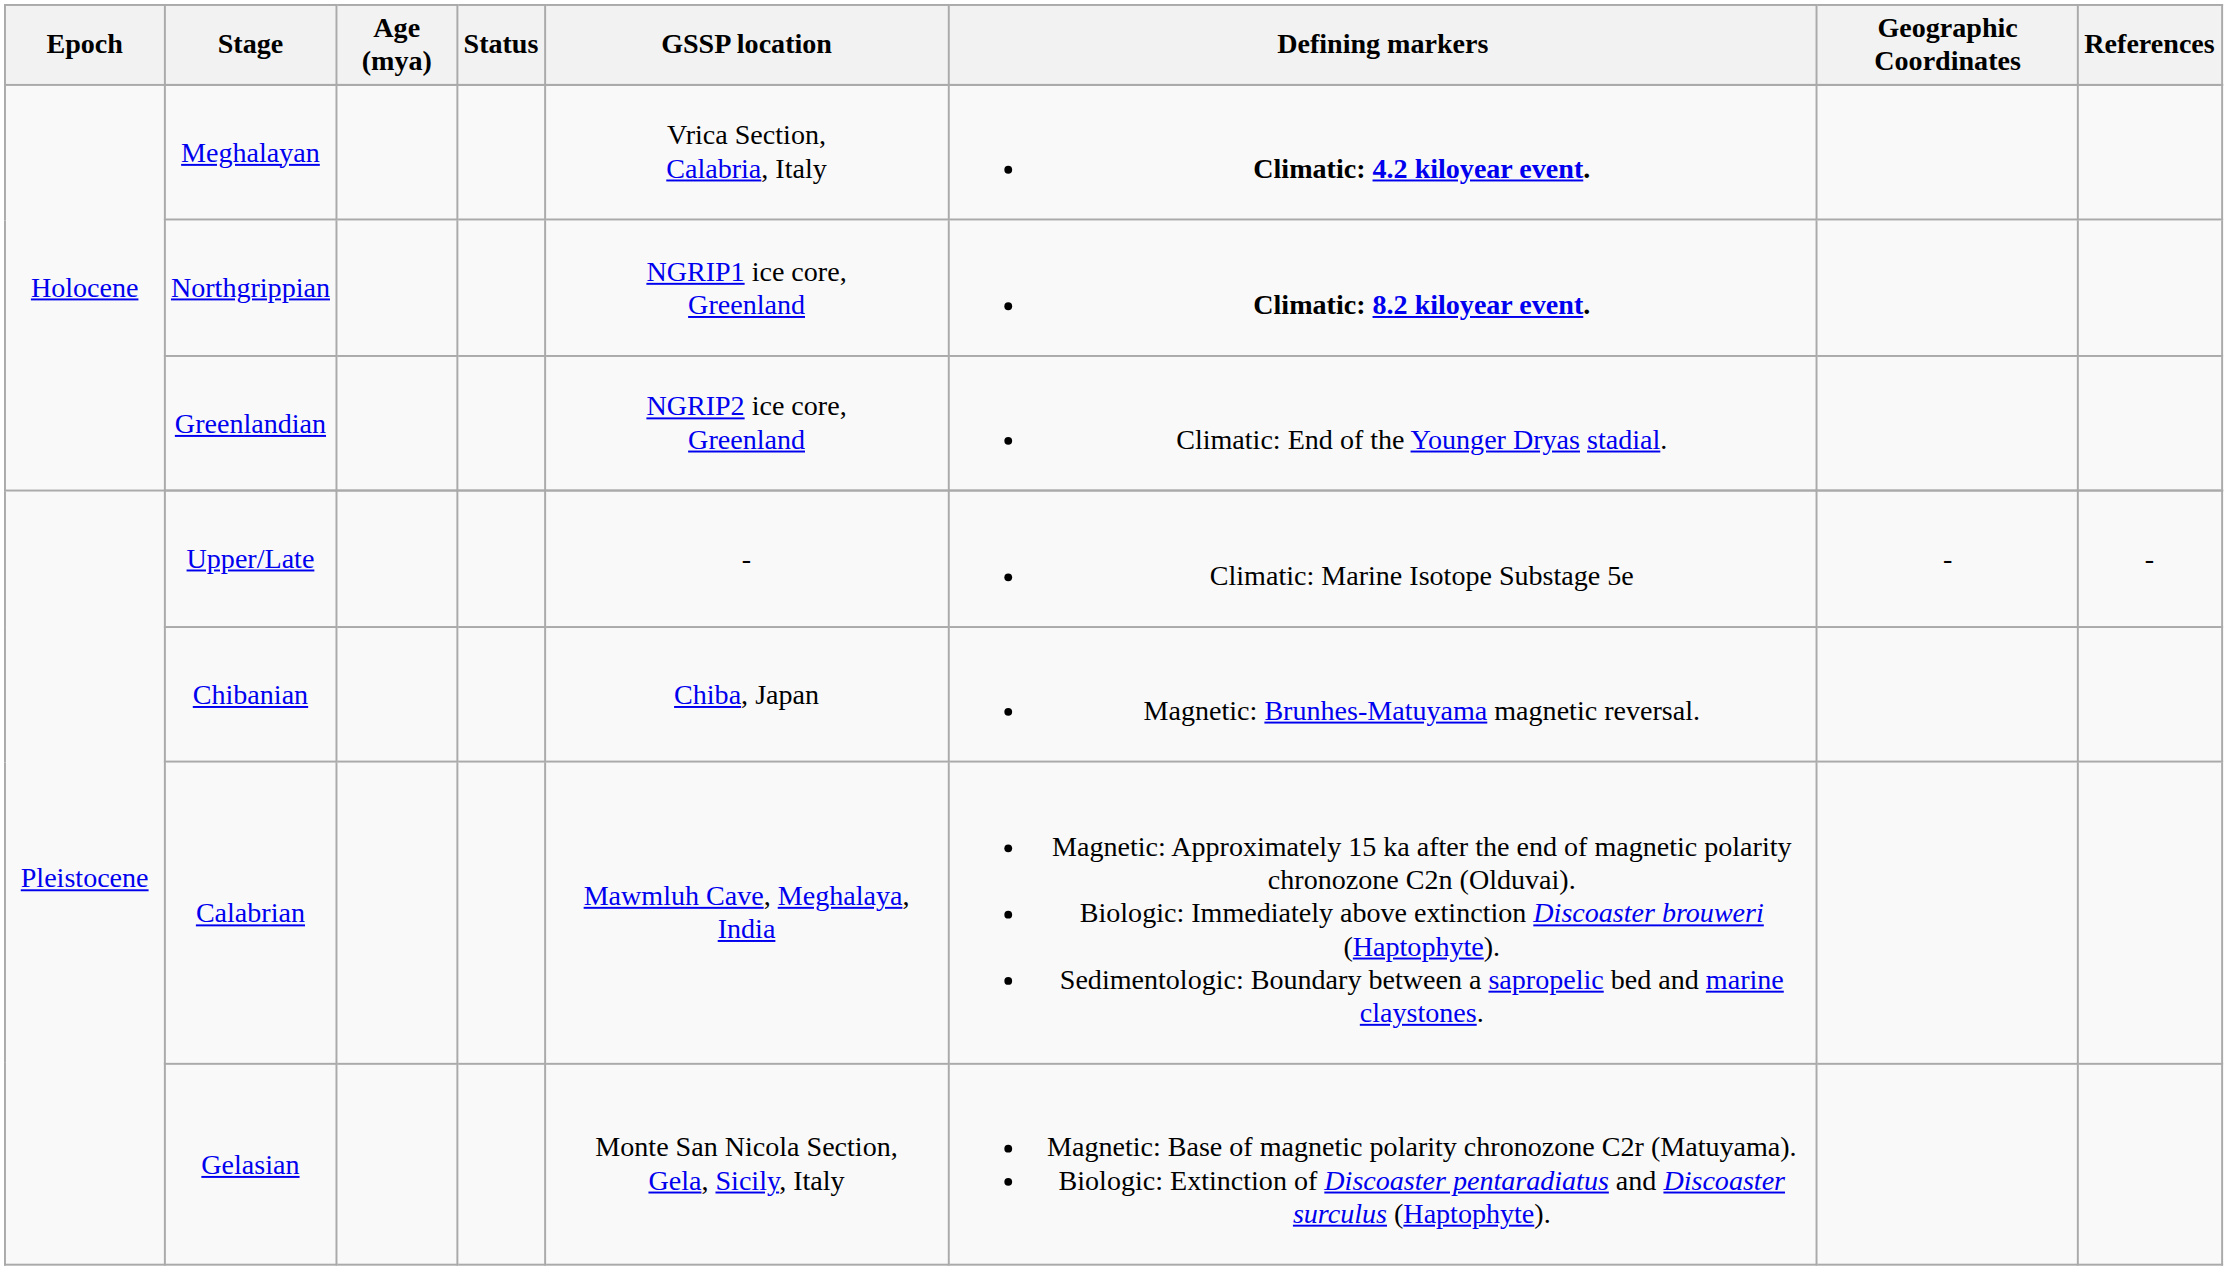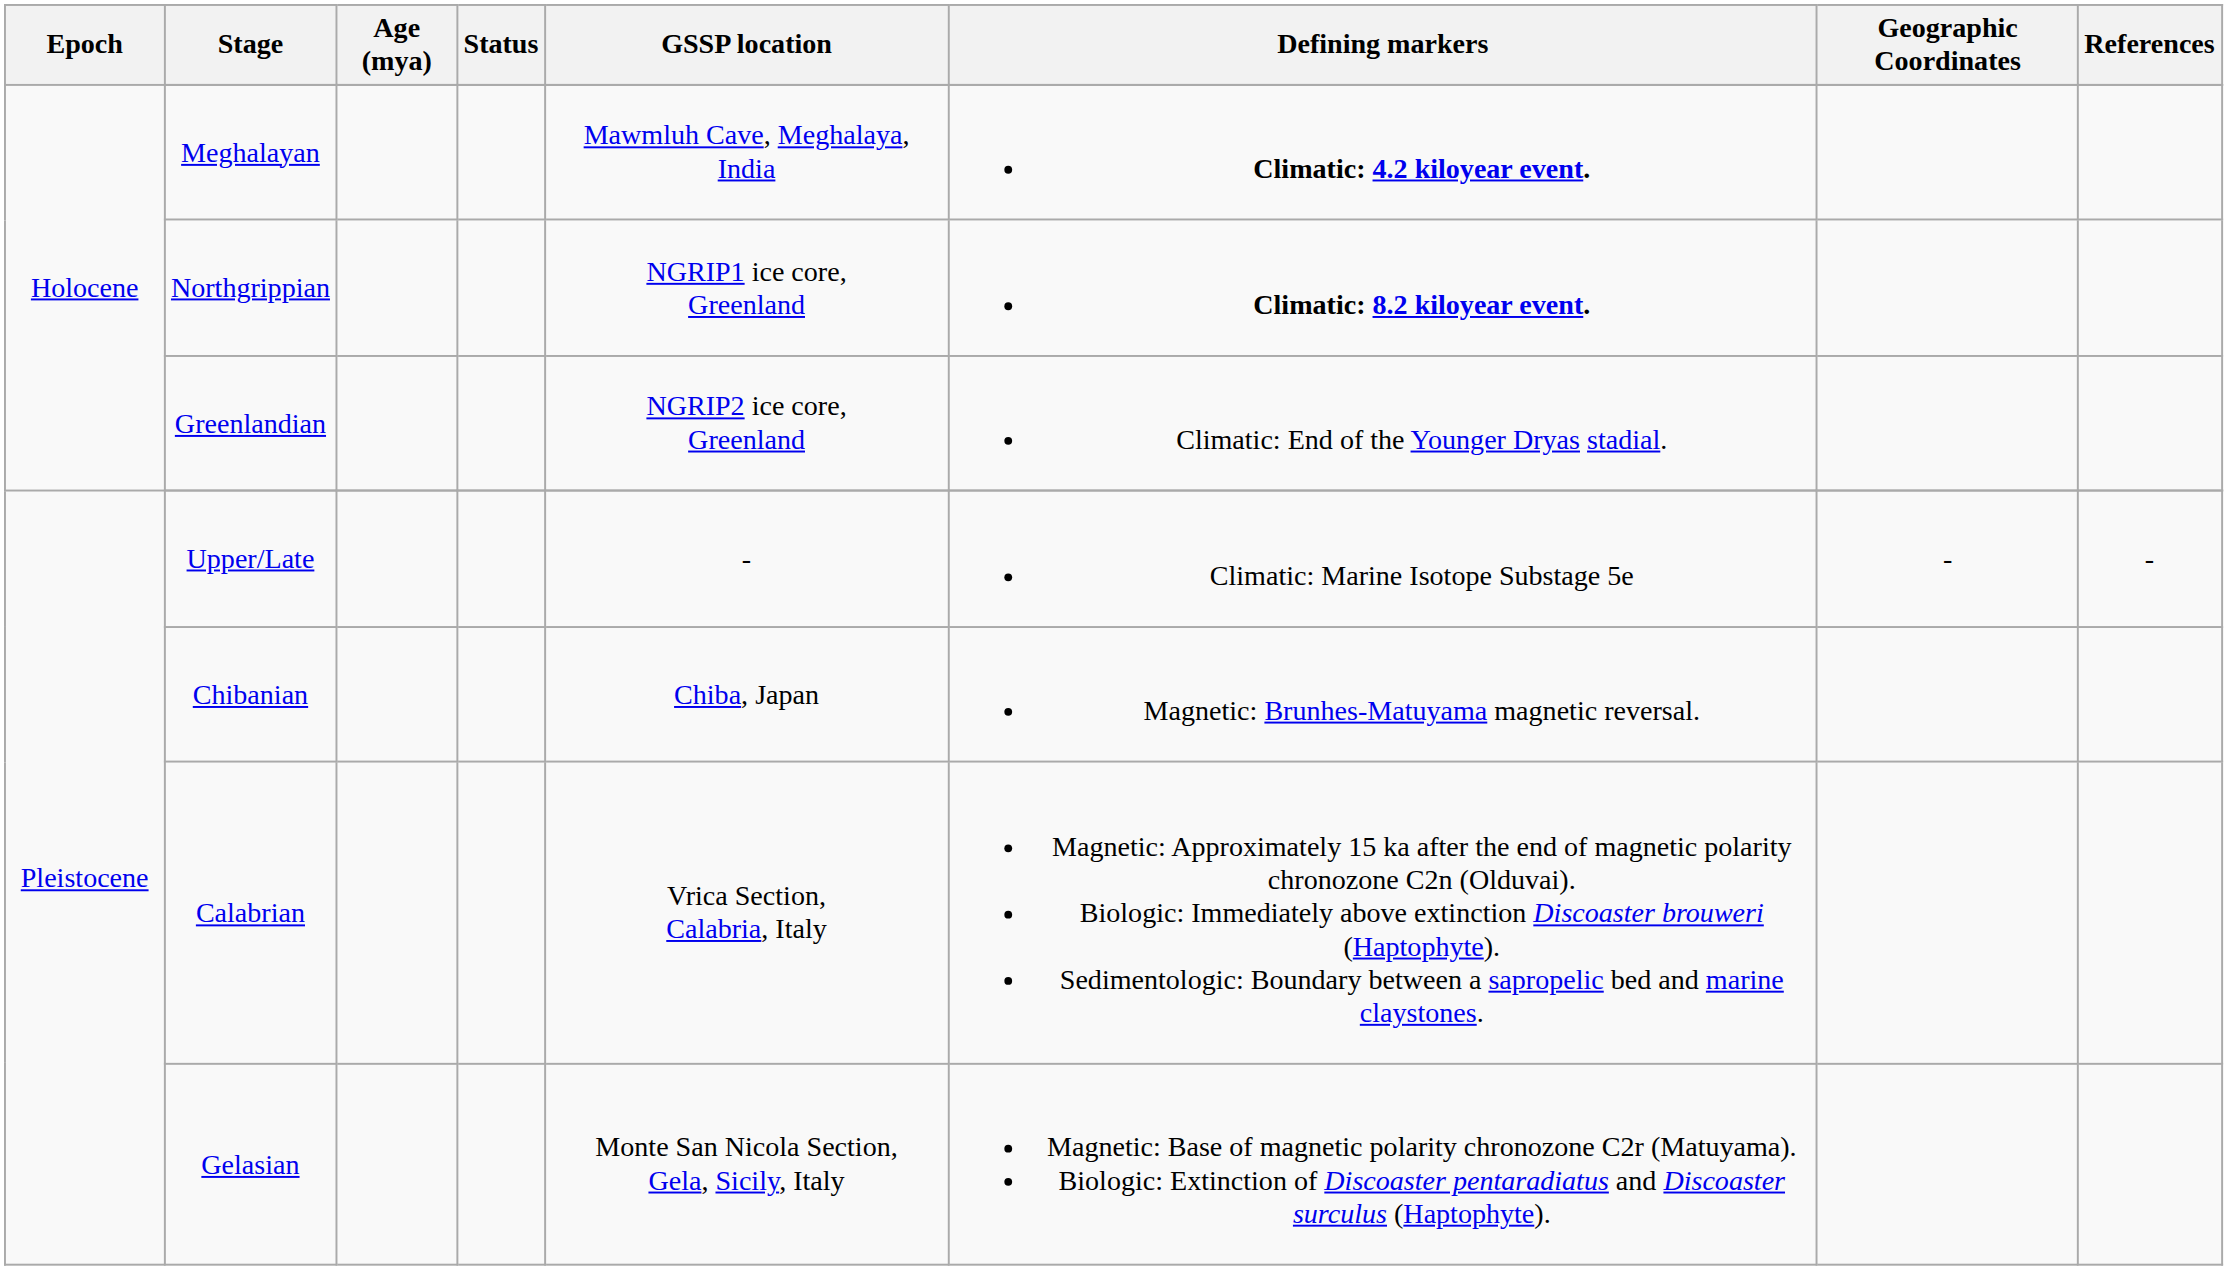(747, 152) Vrica Section, Calabria, Italy -> (747, 152) Mawmluh Cave, Meghalaya, India
(747, 912) Mawmluh Cave, Meghalaya, India -> (747, 912) Vrica Section, Calabria, Italy
